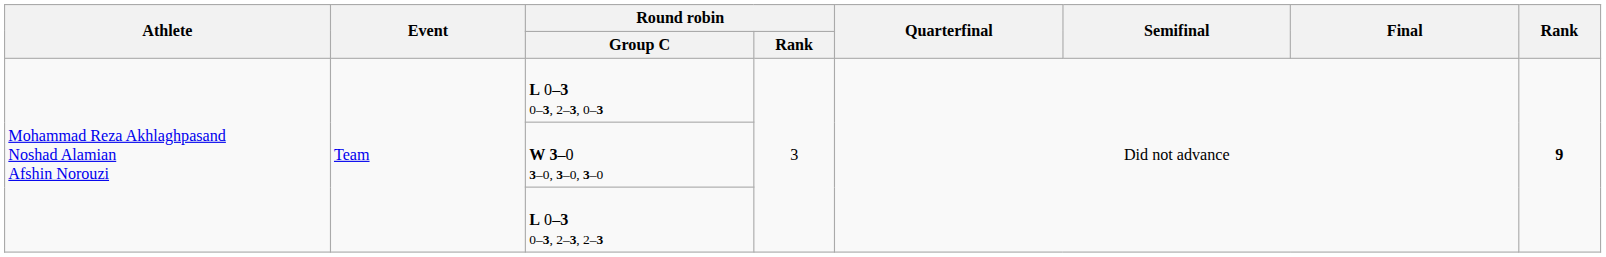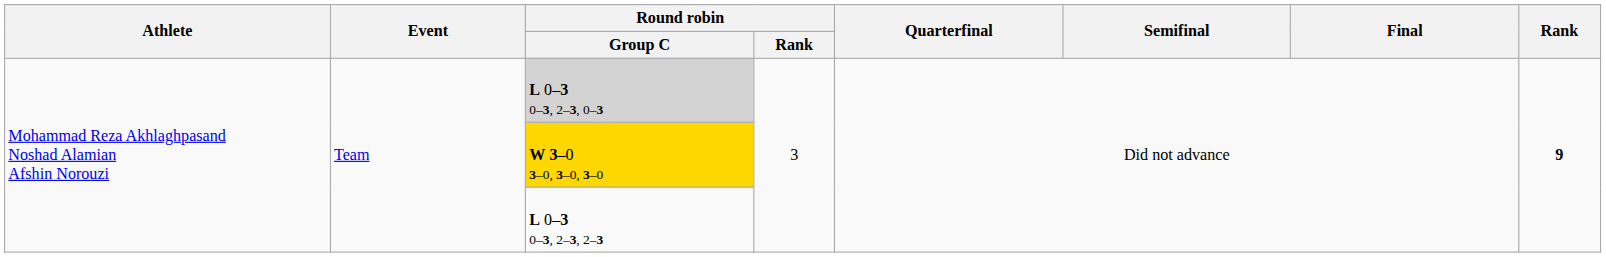(566, 99) no background -> (566, 99) lightgrey background
(566, 164) no background -> (566, 164) gold background
